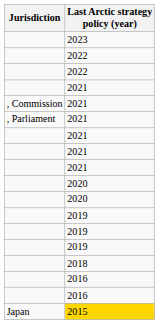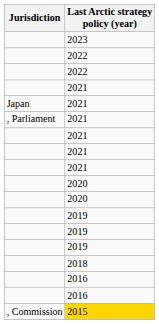(35, 103) , Commission -> (18, 103) Japan
(18, 311) Japan -> (35, 311) , Commission
